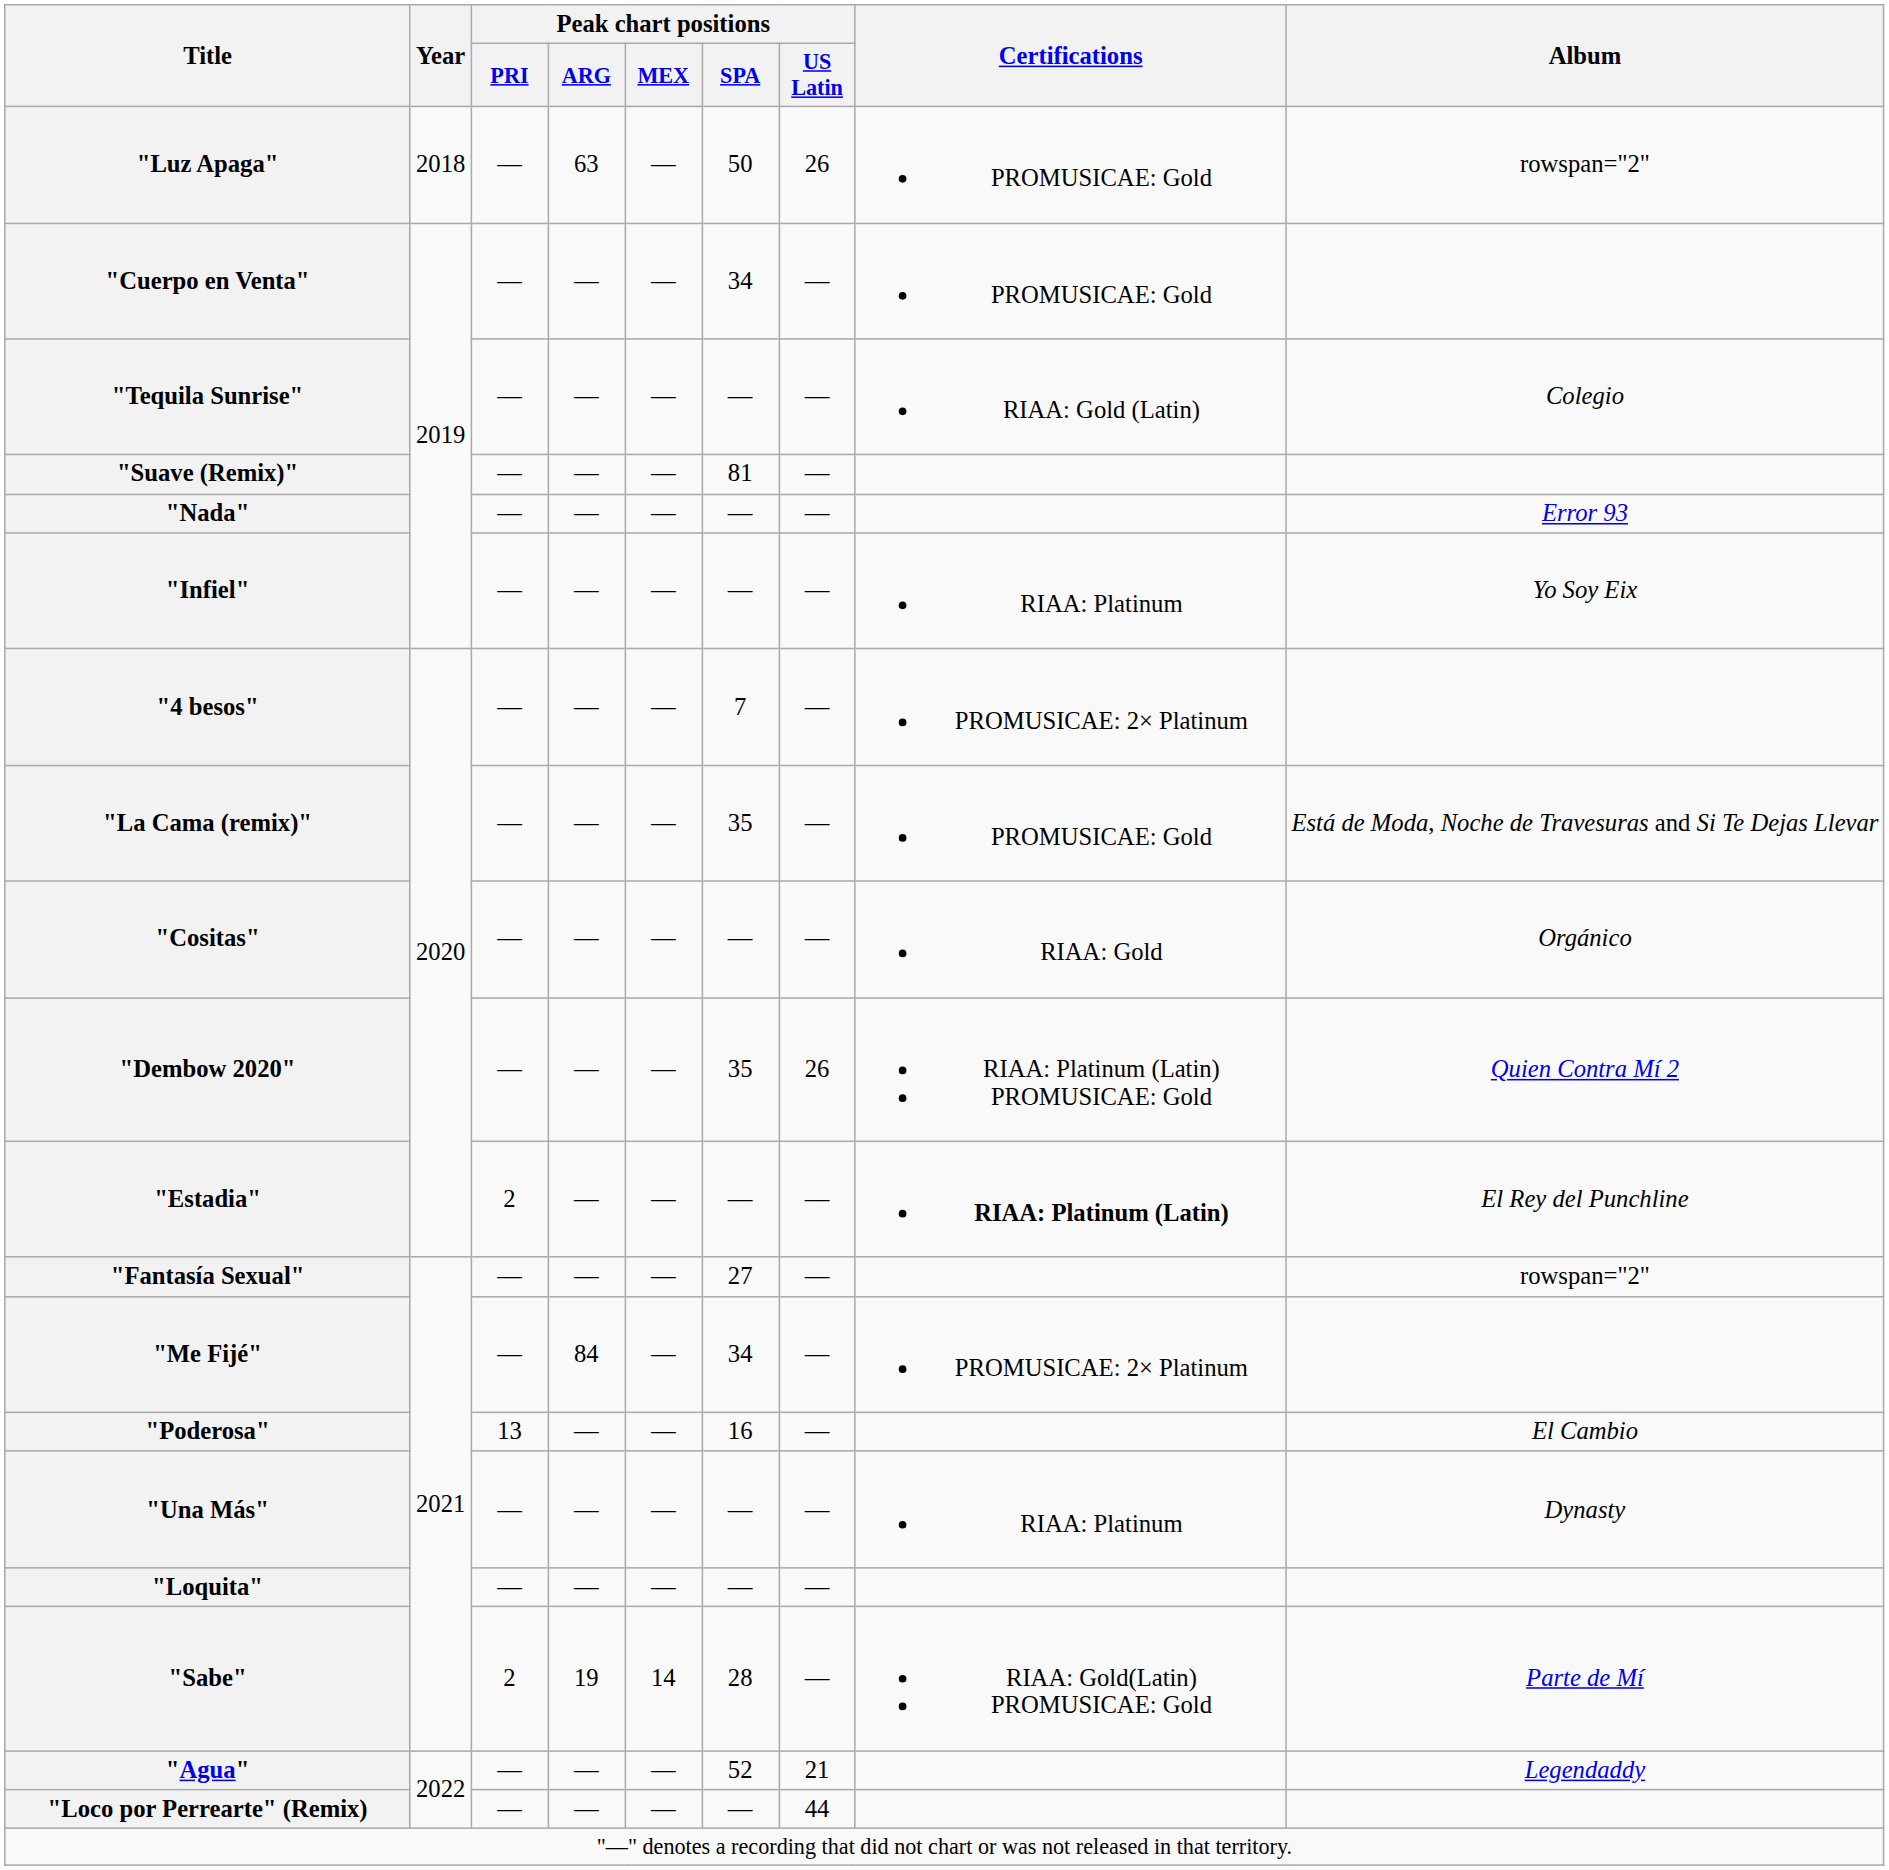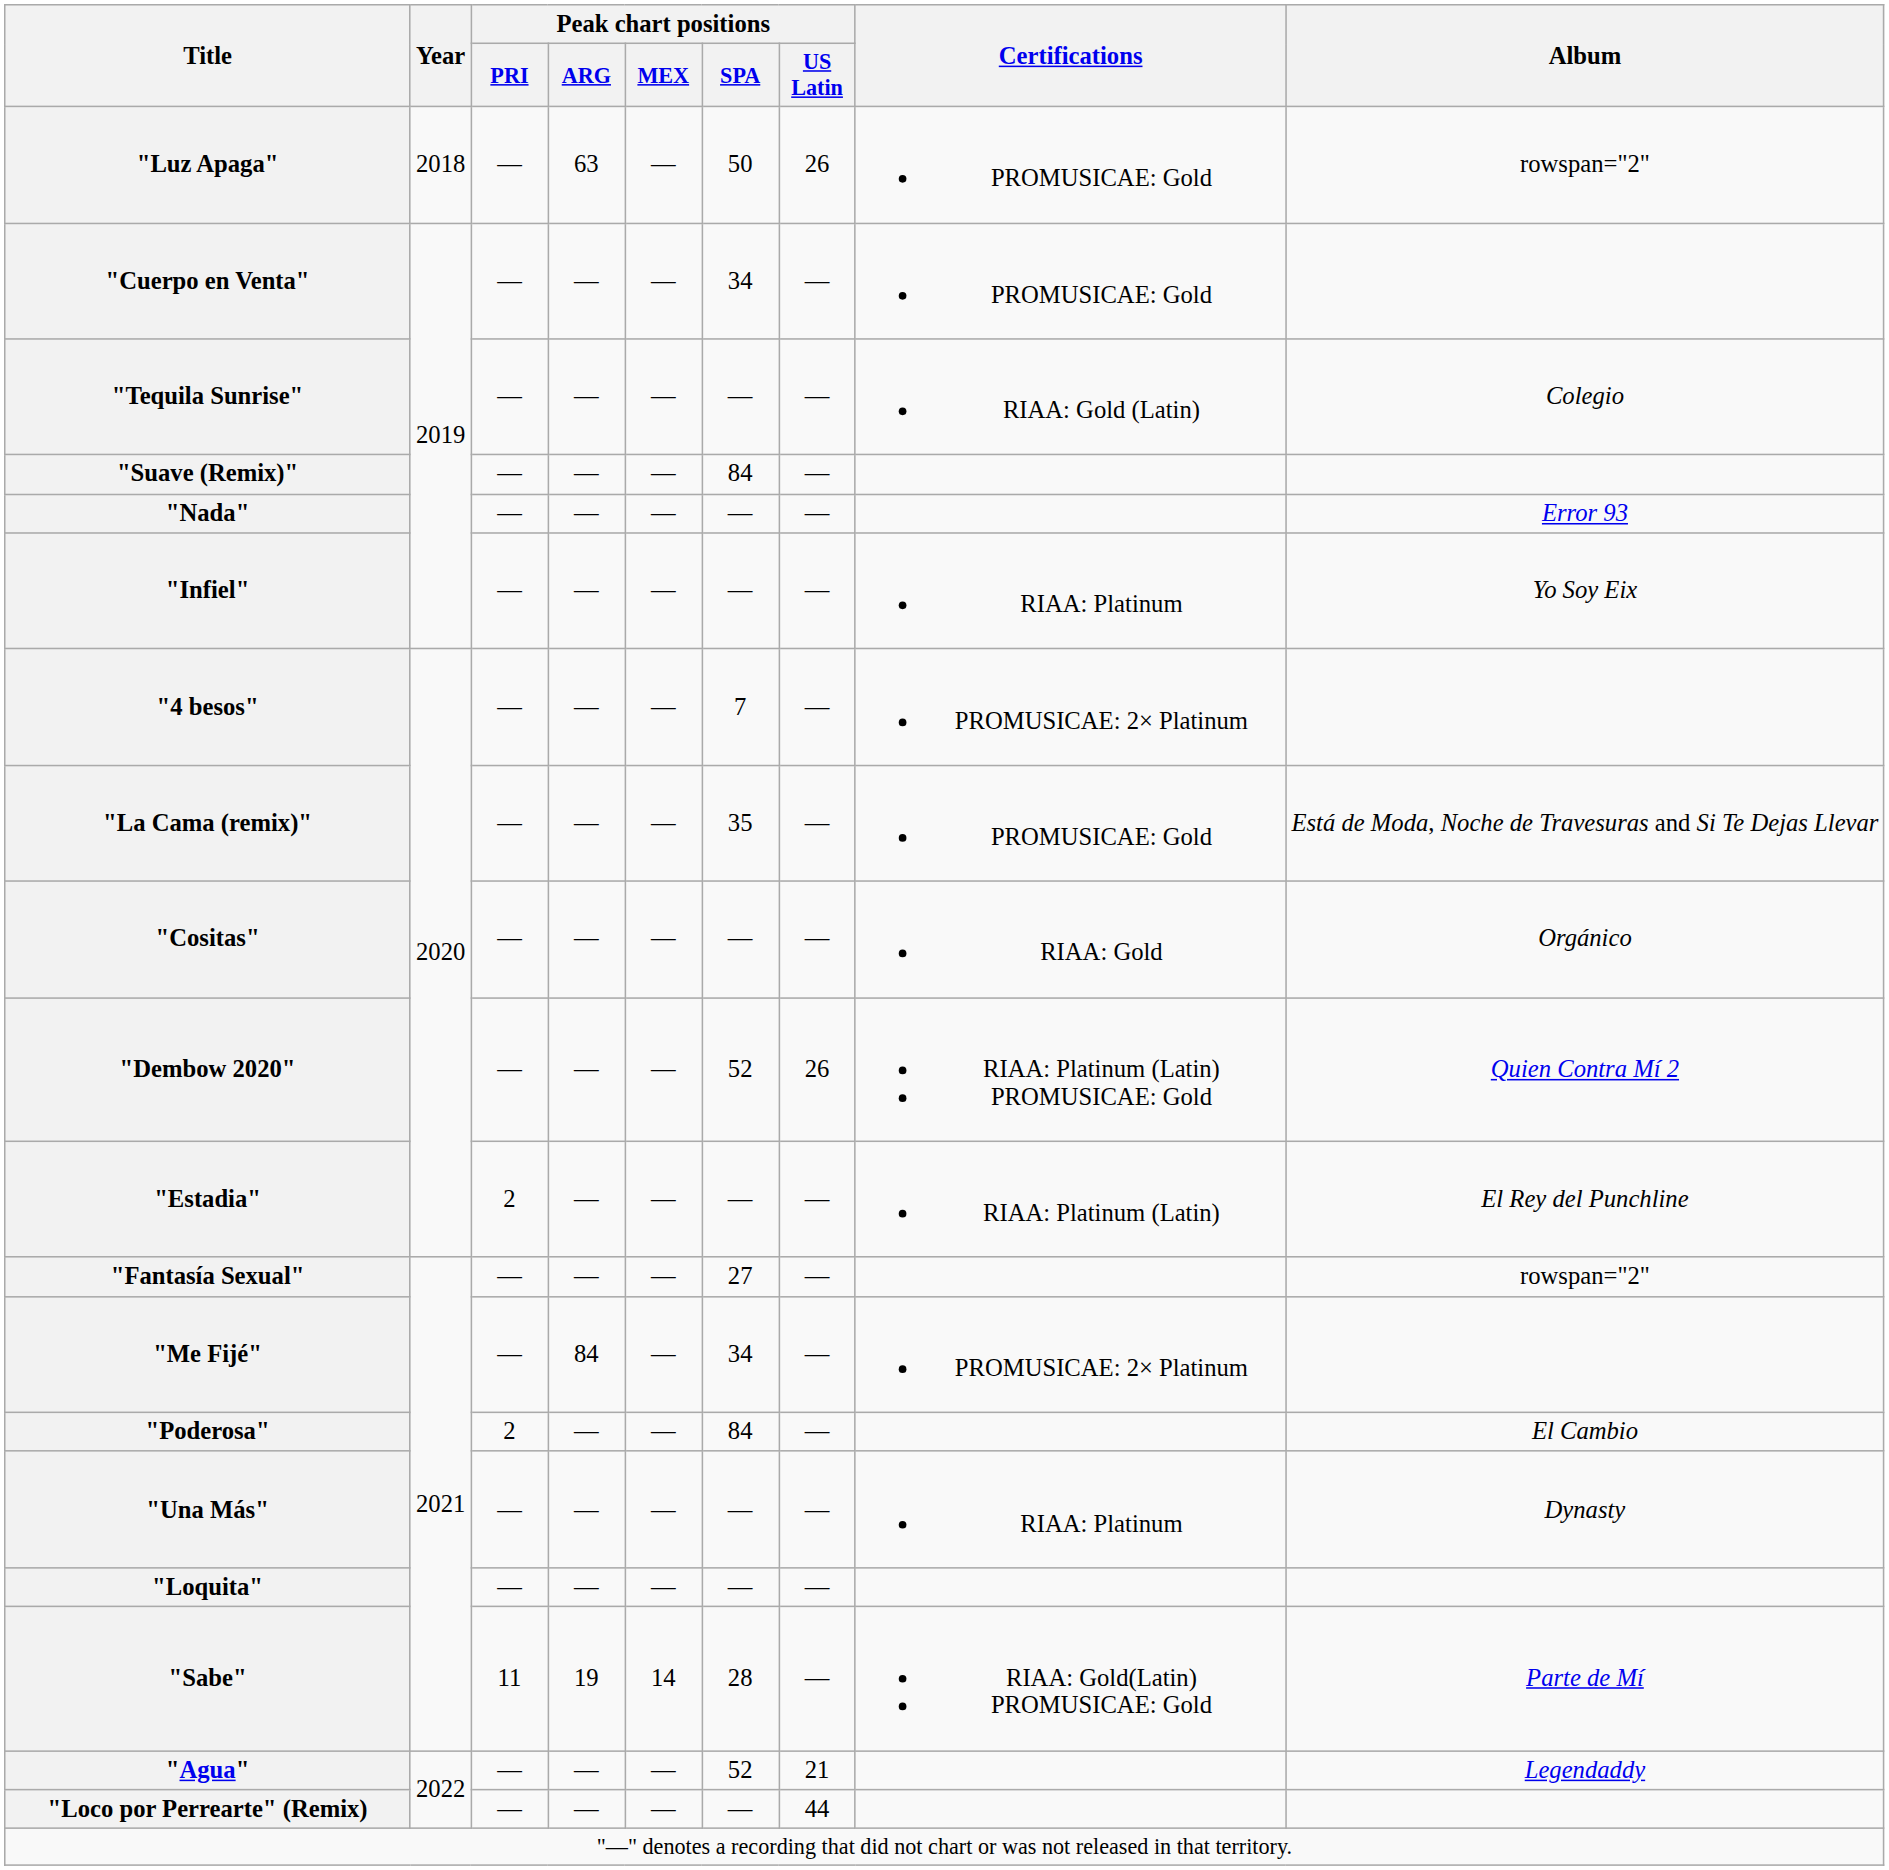(740, 474) 81 -> (740, 474) 84
(740, 1068) 35 -> (740, 1068) 52
(1071, 1213) bold -> (1071, 1213) normal
(509, 1431) 13 -> (509, 1431) 2
(740, 1431) 16 -> (740, 1431) 84
(509, 1678) 2 -> (509, 1678) 11
